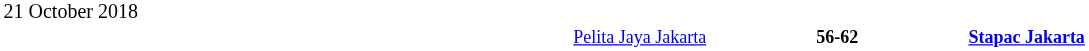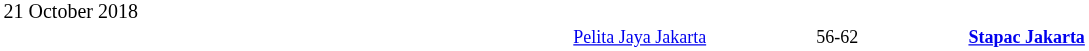(837, 37) bold -> (837, 37) normal
